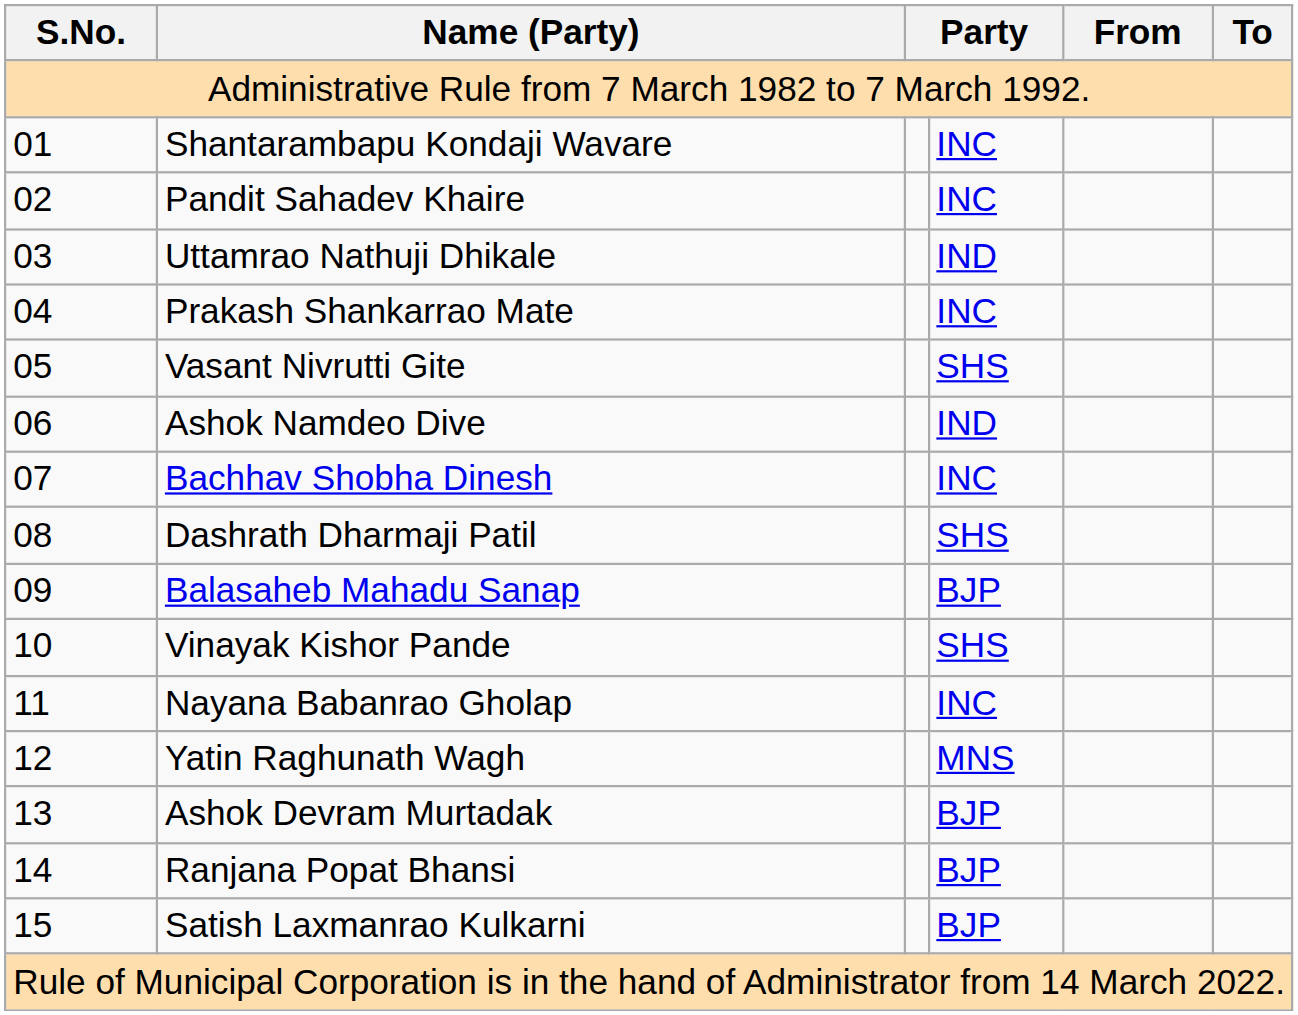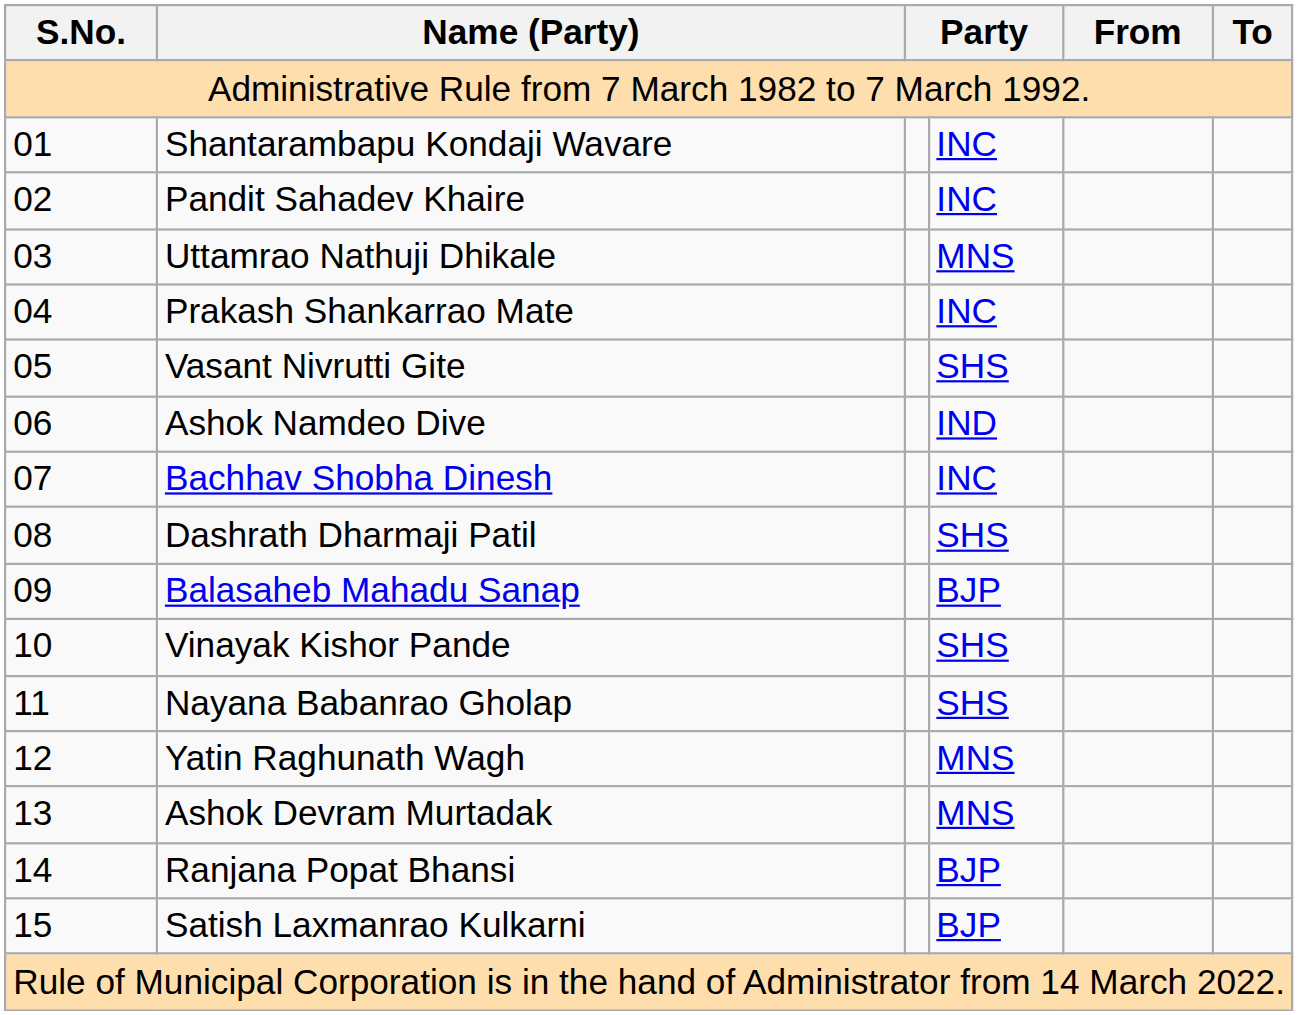(967, 255) IND -> (975, 255) MNS
(967, 702) INC -> (973, 702) SHS
(969, 813) BJP -> (975, 813) MNS
